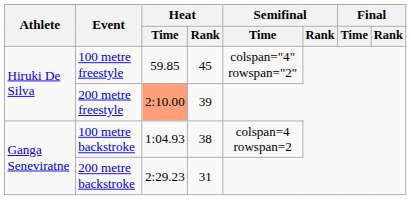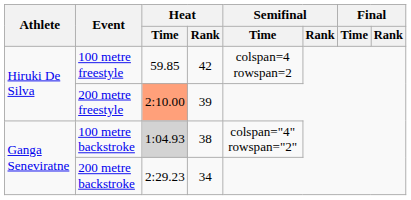(205, 65) 45 -> (205, 65) 42
(263, 65) colspan="4" rowspan="2" -> (263, 65) colspan=4 rowspan=2
(165, 139) no background -> (165, 139) lightgrey background
(263, 139) colspan=4 rowspan=2 -> (263, 139) colspan="4" rowspan="2"
(205, 176) 31 -> (205, 176) 34
